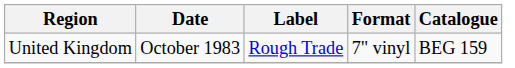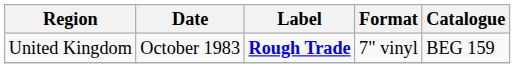(296, 47) normal -> (300, 47) bold
